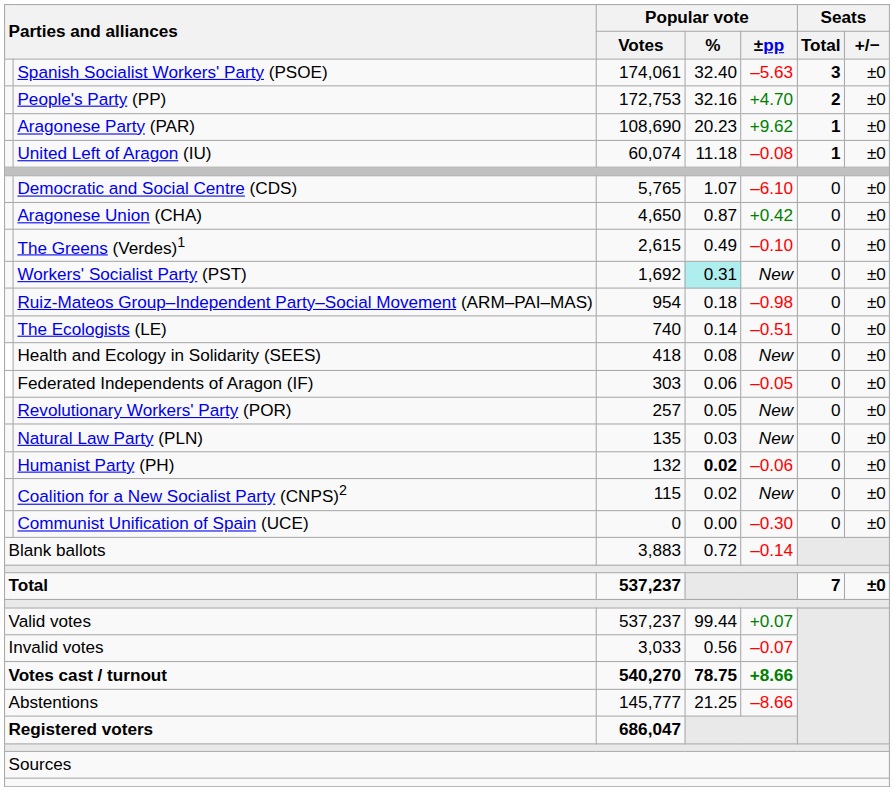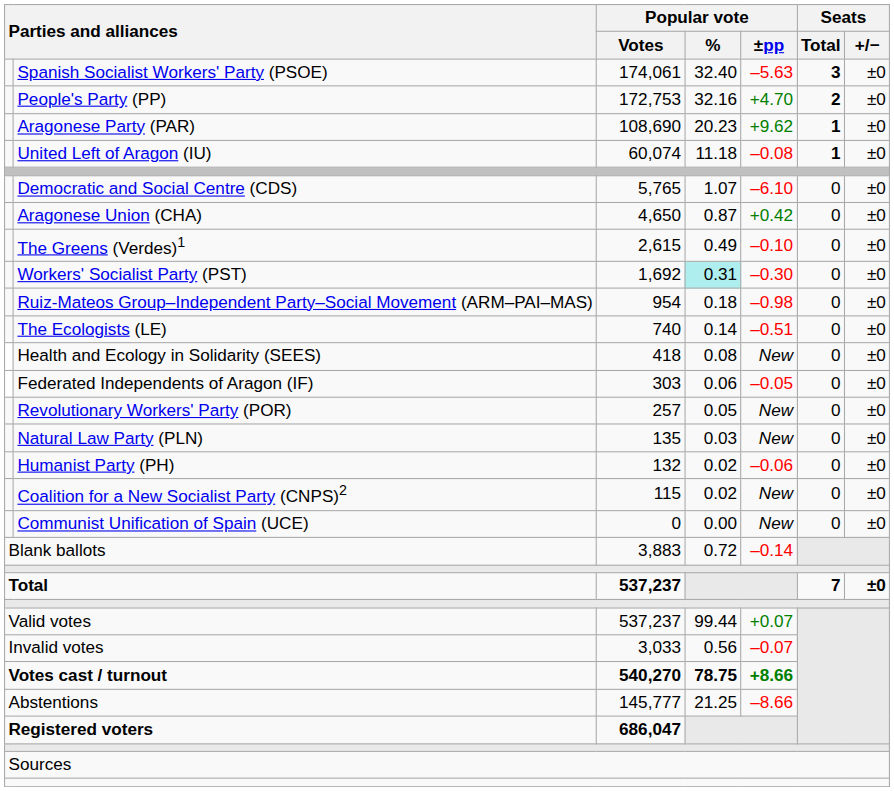(776, 274) New -> (772, 274) –0.30
(720, 465) bold -> (720, 465) normal
(772, 523) –0.30 -> (776, 523) New
